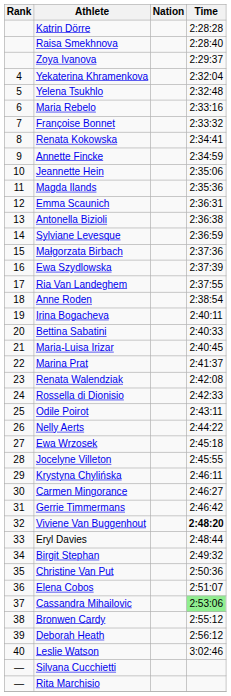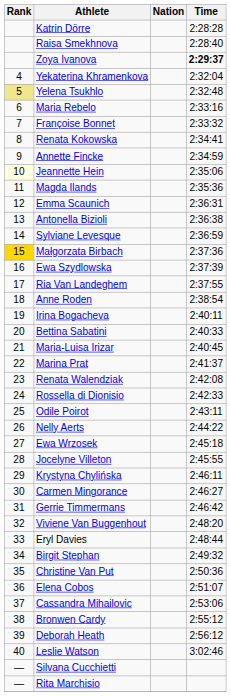(206, 60) normal -> (206, 60) bold
(19, 92) no background -> (19, 92) khaki background
(19, 172) no background -> (19, 172) lightyellow background
(19, 252) no background -> (19, 252) gold background
(206, 524) bold -> (206, 524) normal
(206, 603) lightgreen background -> (206, 603) no background
